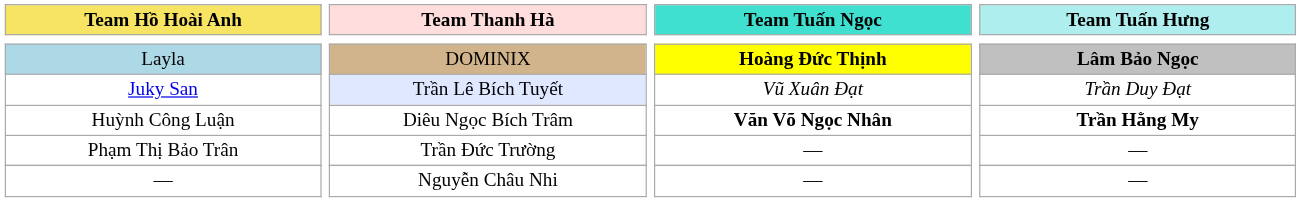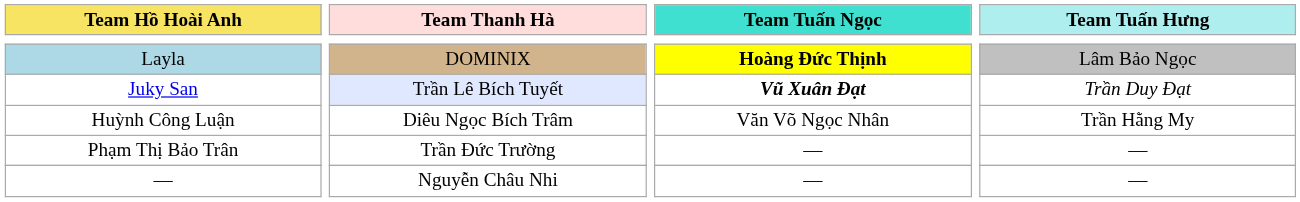(1138, 59) bold -> (1138, 59) normal
(813, 89) normal -> (813, 89) bold
(813, 119) bold -> (813, 119) normal
(1138, 119) bold -> (1138, 119) normal
